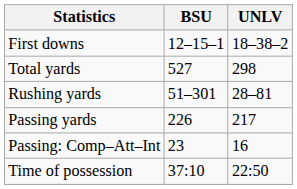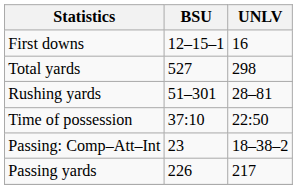(260, 43) 18–38–2 -> (240, 43) 16
rows swapped: (52, 119) <-> (70, 171)
(240, 145) 16 -> (260, 145) 18–38–2
